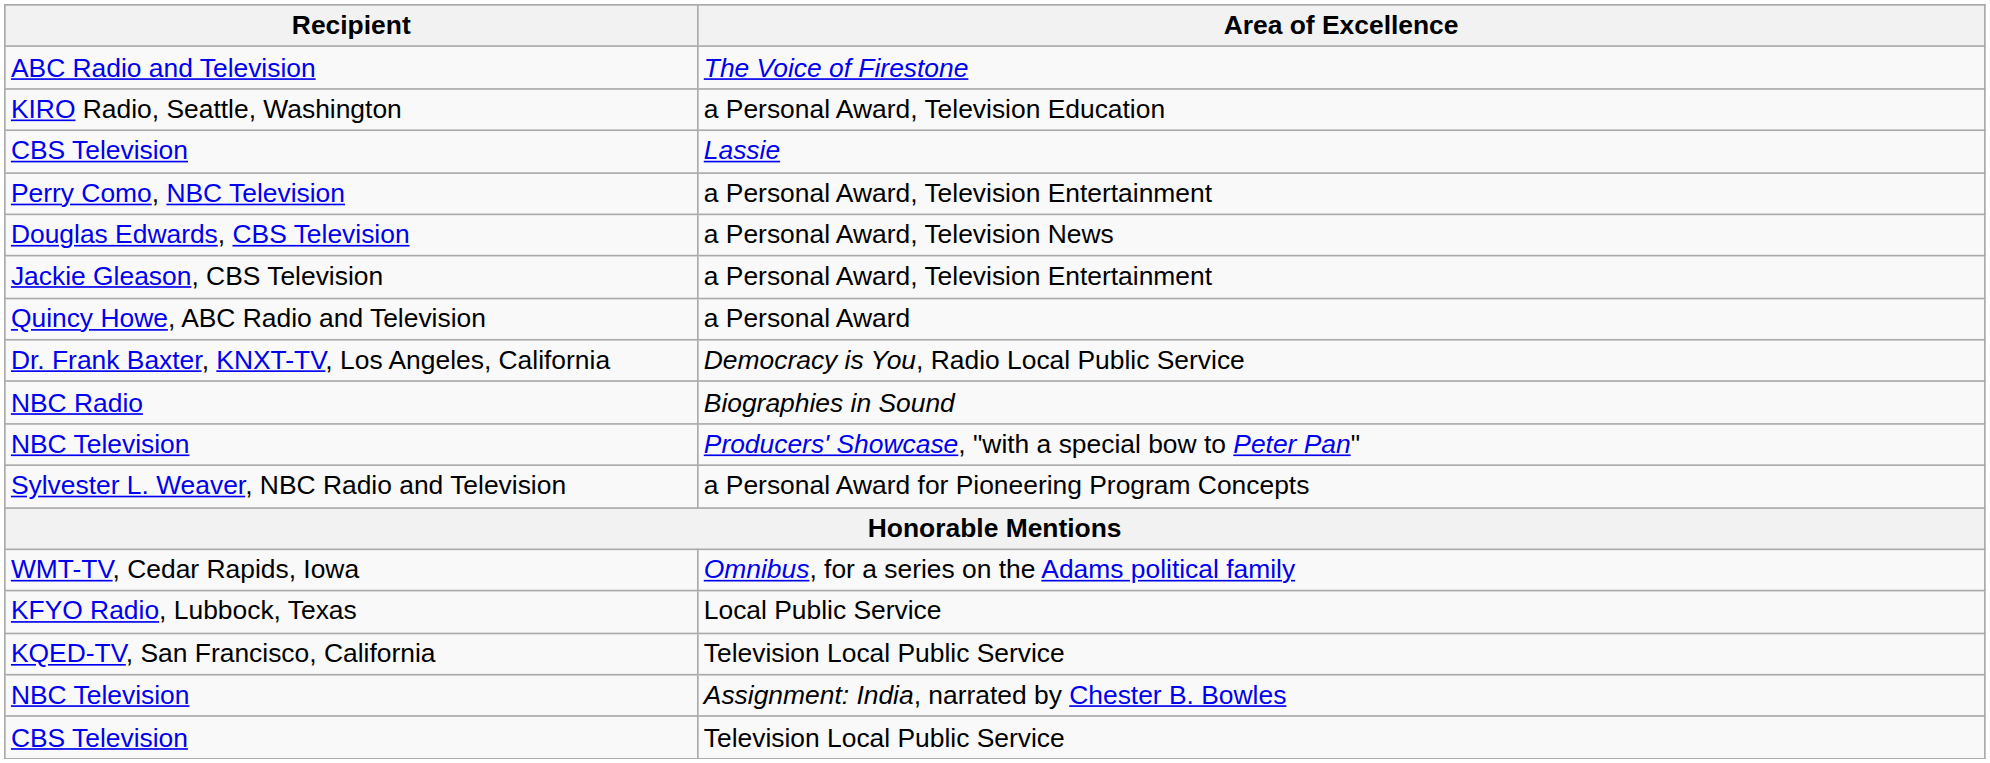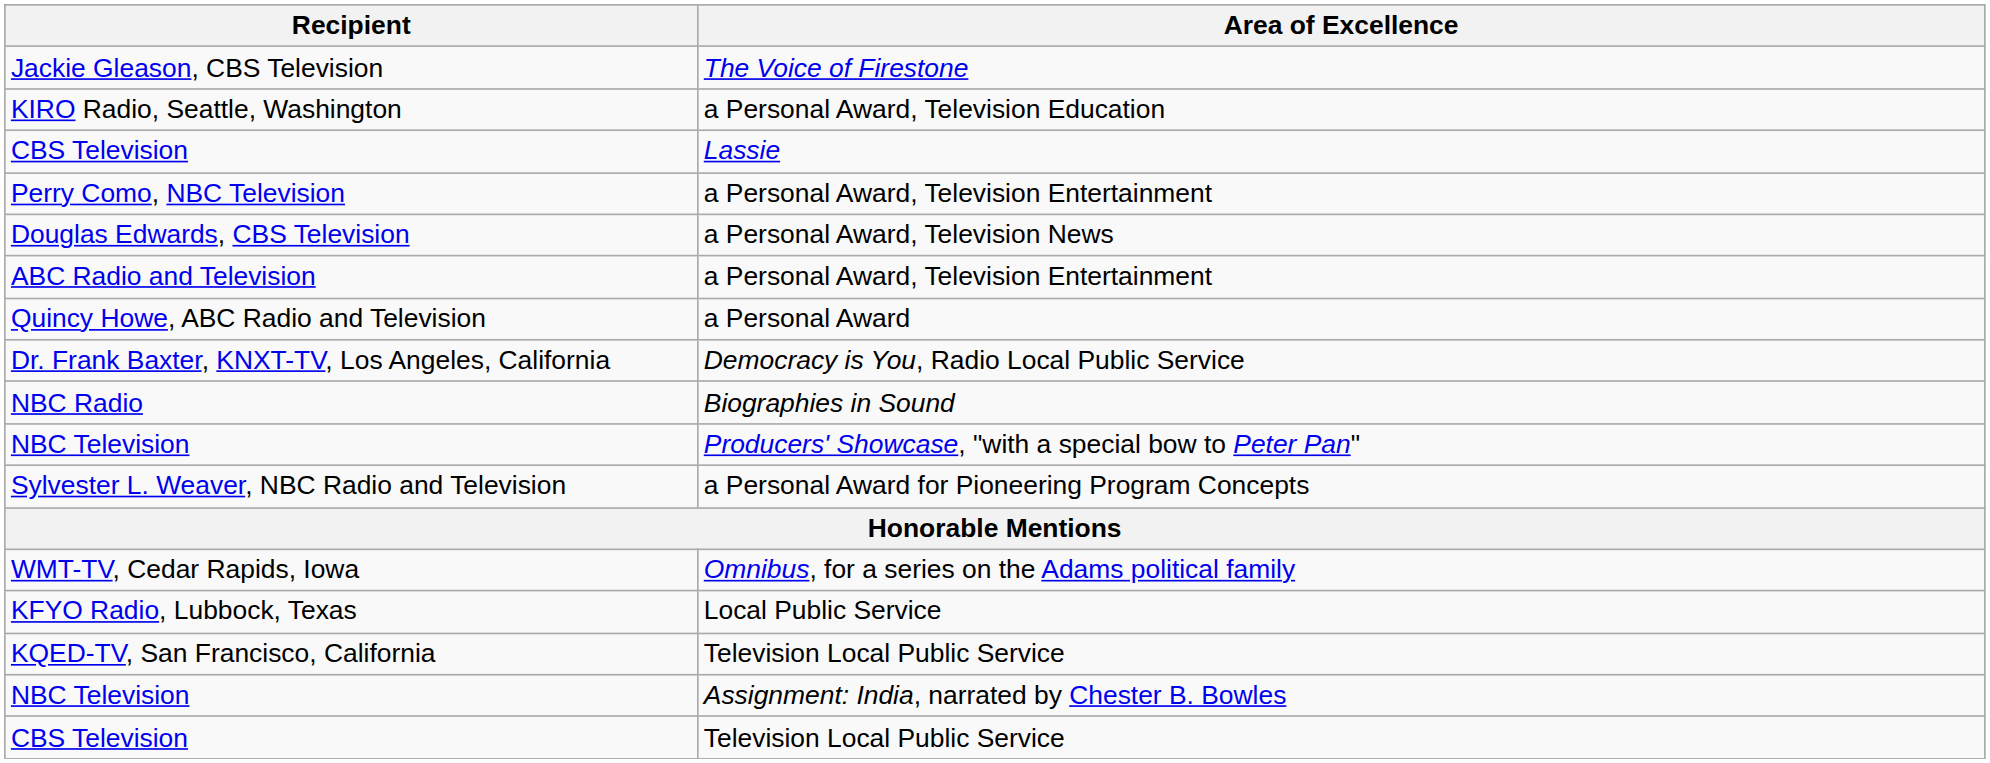(163, 67) ABC Radio and Television -> (197, 67) Jackie Gleason, CBS Television
(197, 276) Jackie Gleason, CBS Television -> (163, 276) ABC Radio and Television
